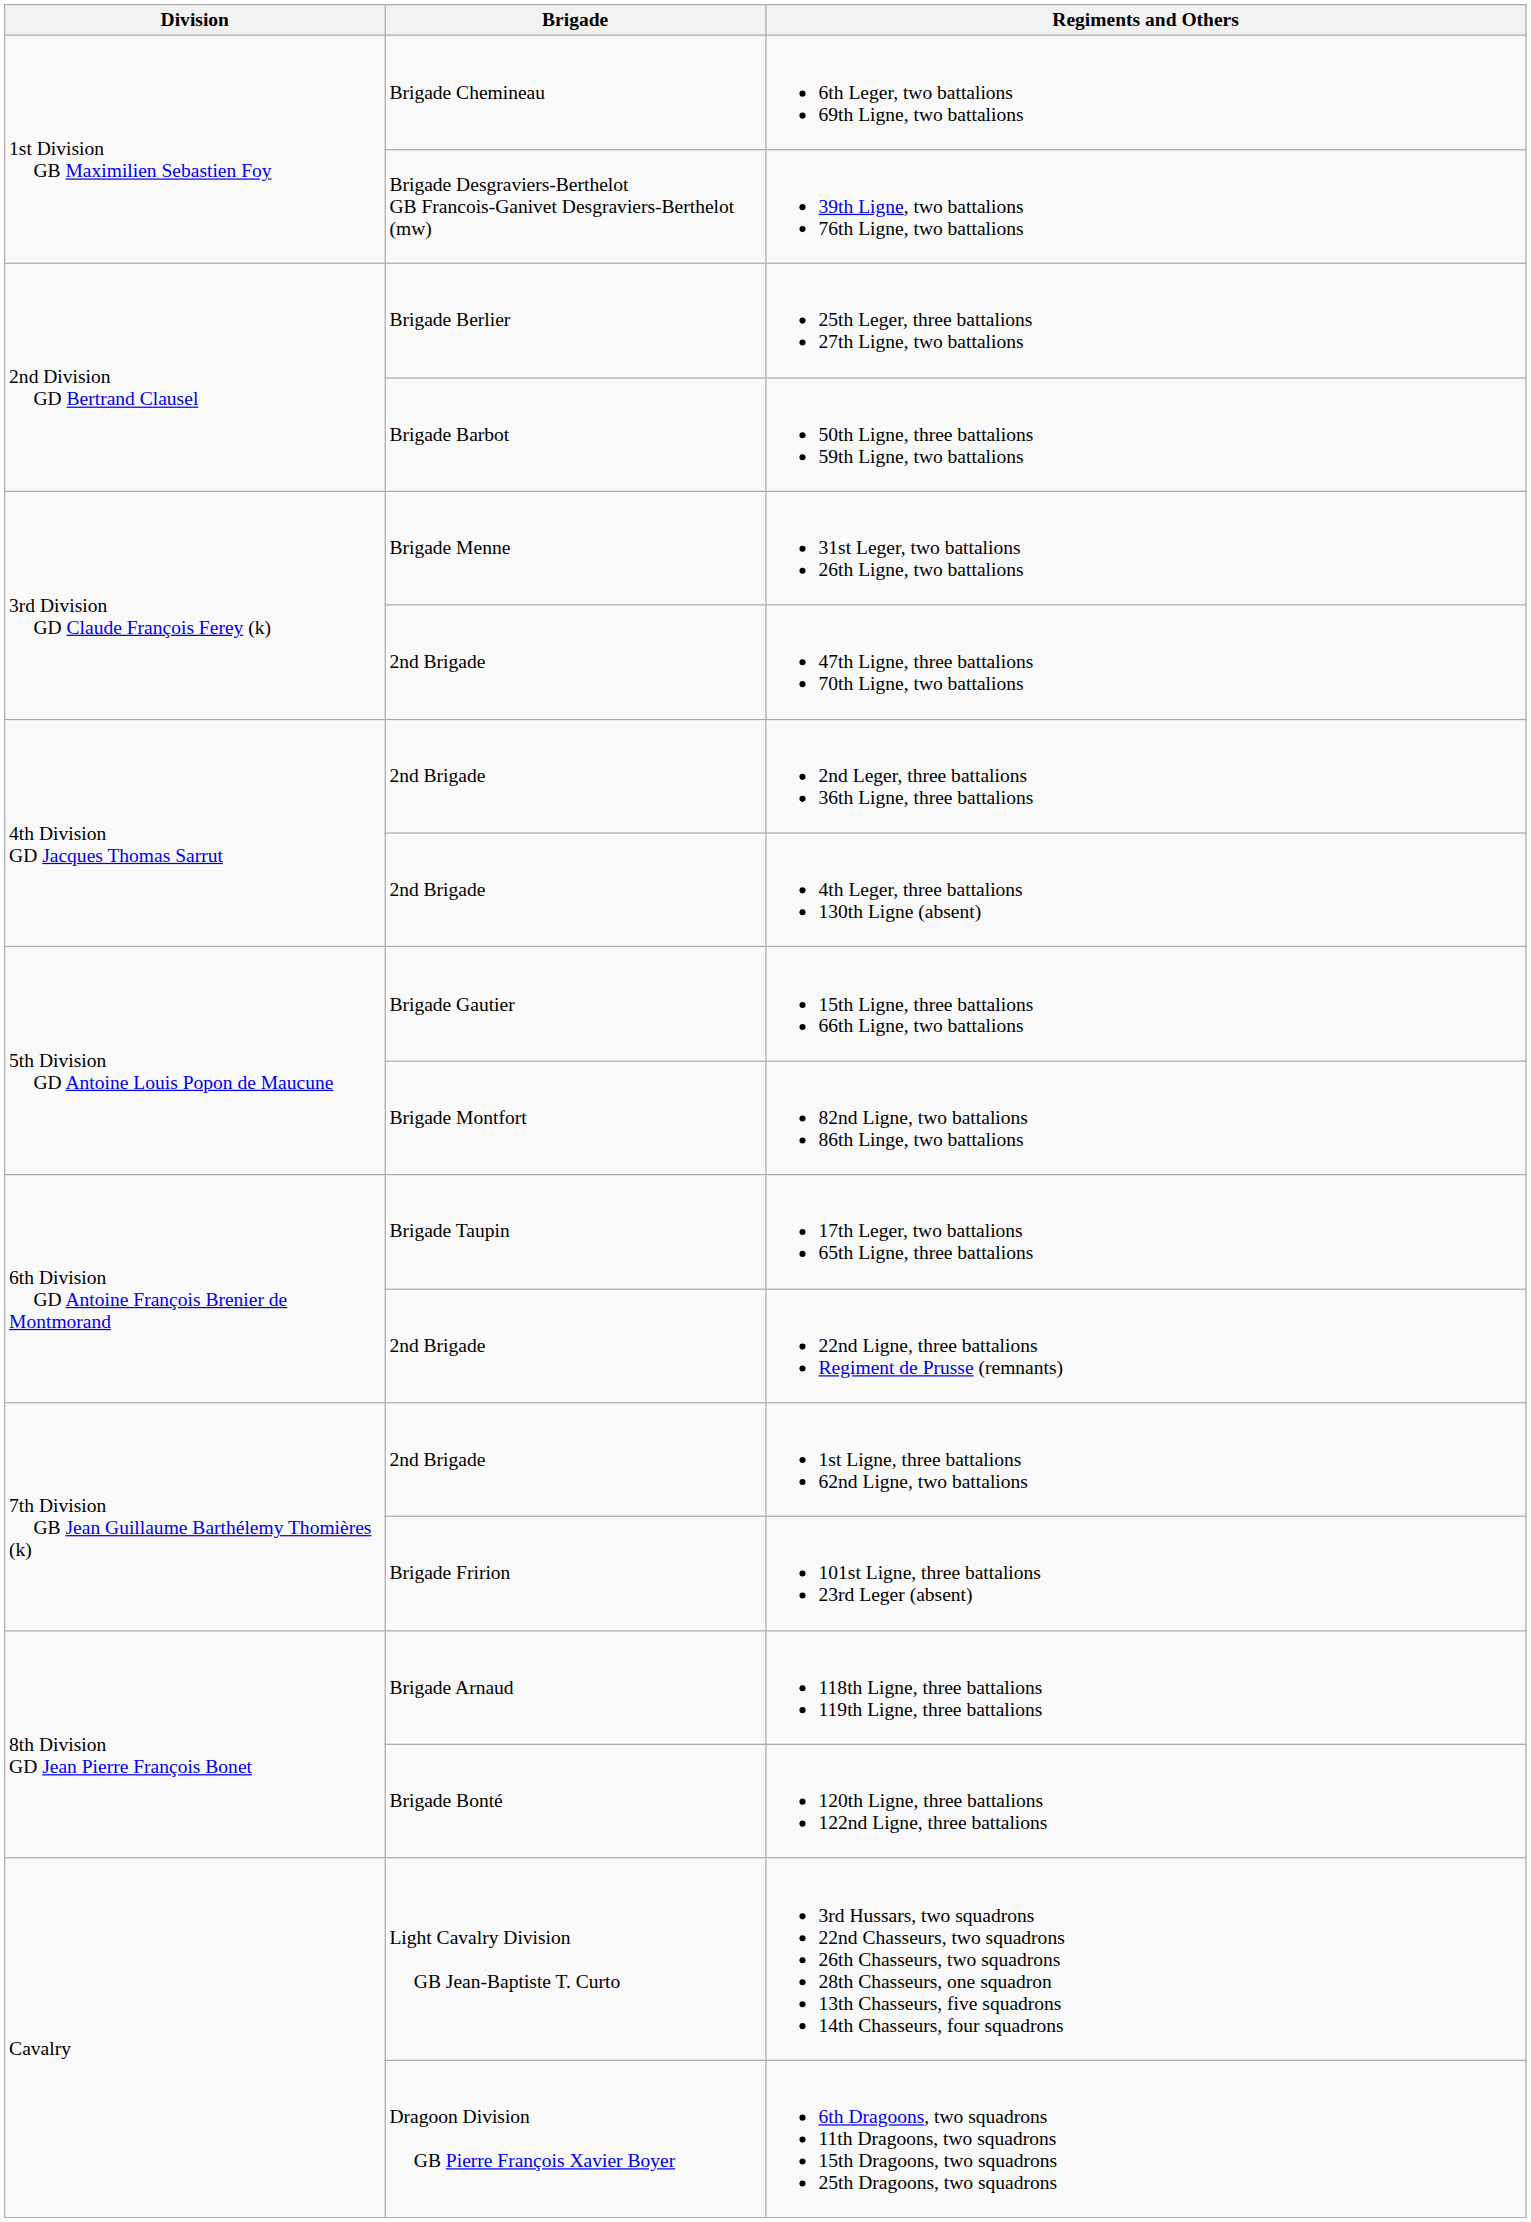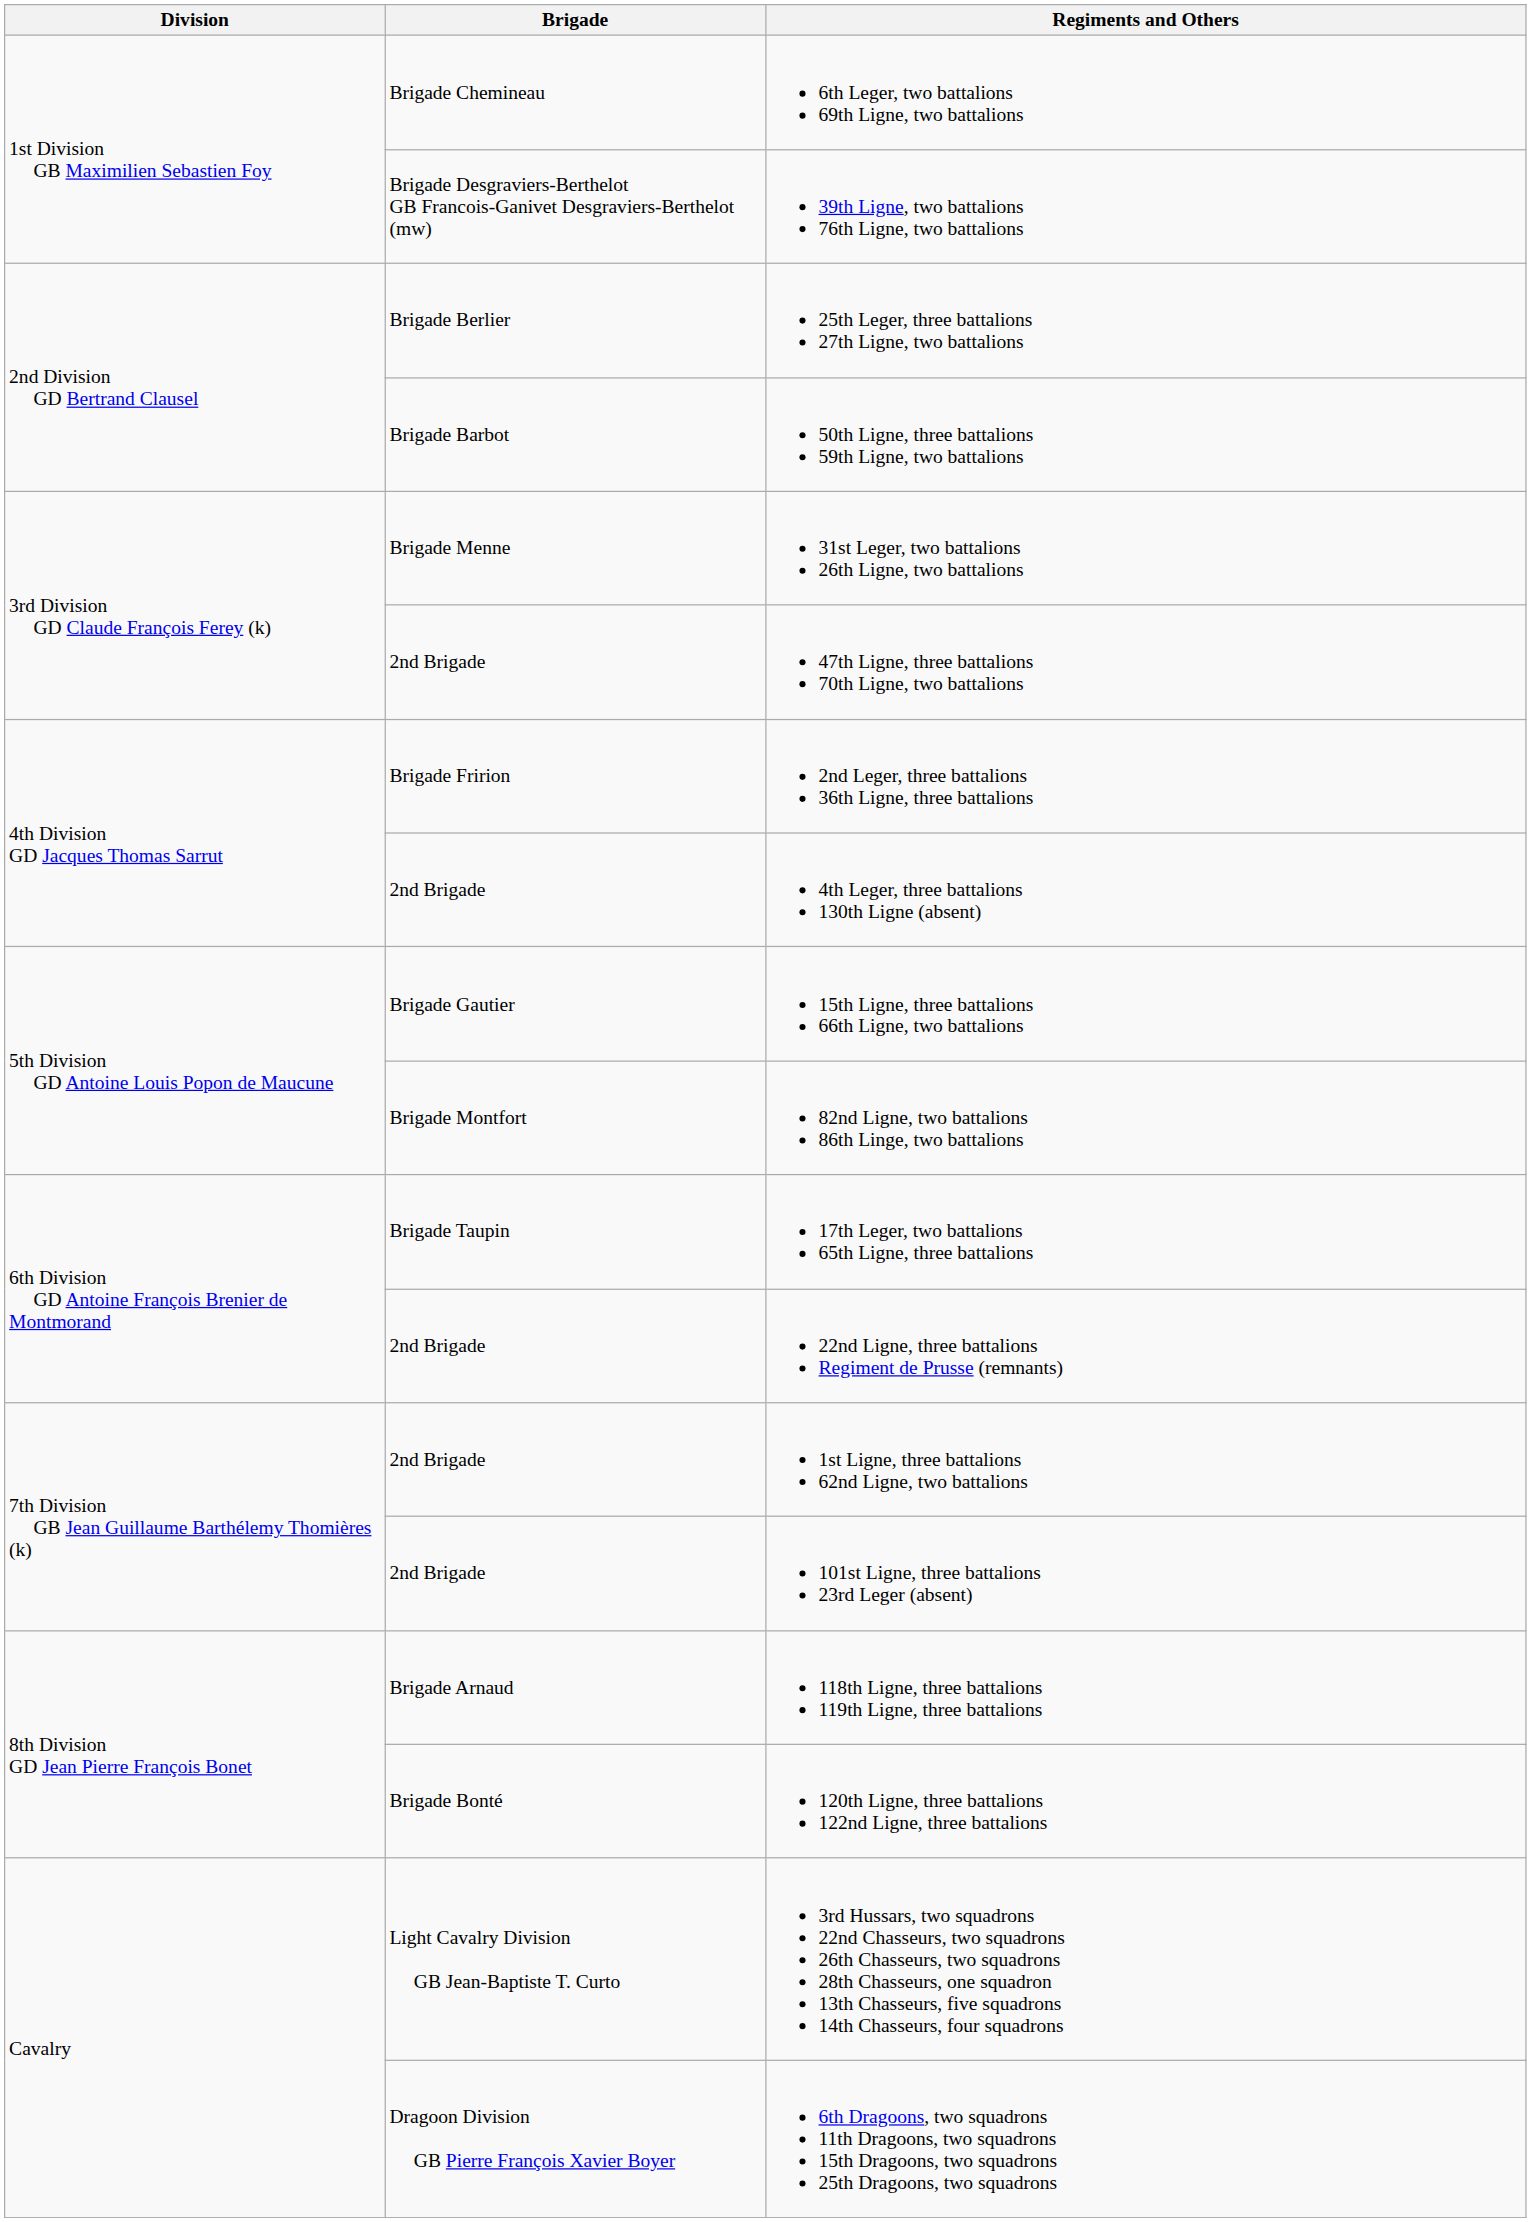(437, 775) 2nd Brigade -> (450, 775) Brigade Fririon
(450, 1573) Brigade Fririon -> (437, 1573) 2nd Brigade
